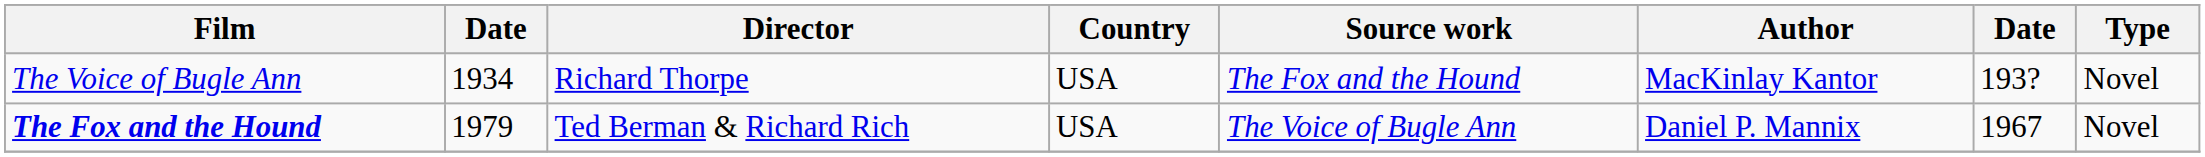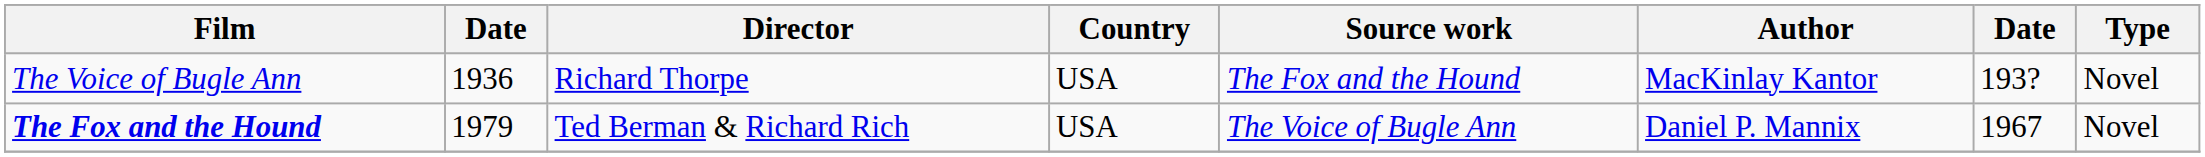(482, 77) 1934 -> (482, 77) 1936
